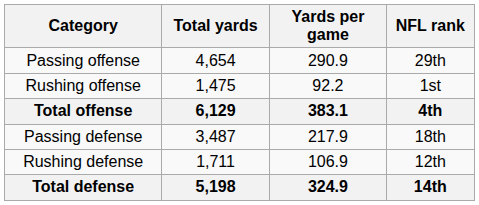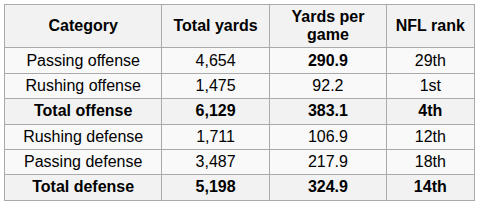(328, 60) normal -> (328, 60) bold
rows swapped: (83, 136) <-> (83, 162)
